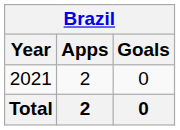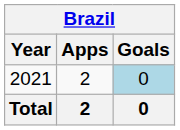(143, 79) no background -> (143, 79) lightblue background
